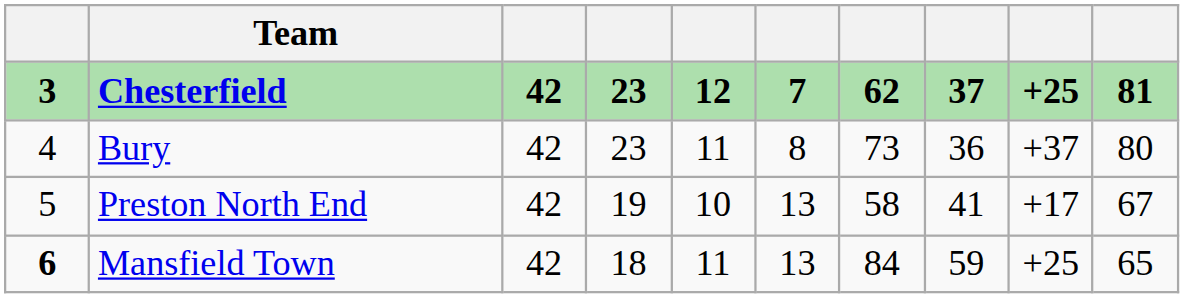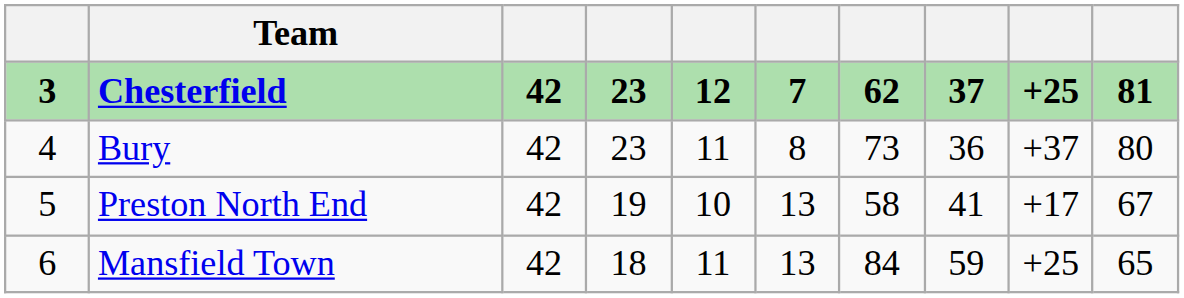(47, 262) bold -> (47, 262) normal
